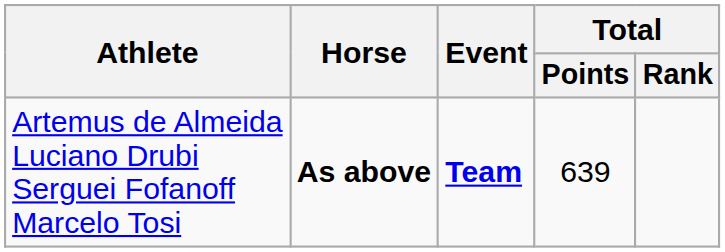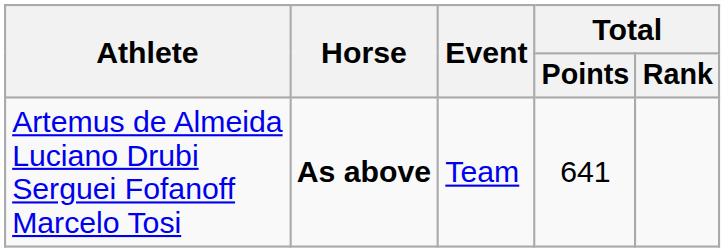(484, 173) bold -> (482, 173) normal
(585, 173) 639 -> (585, 173) 641
